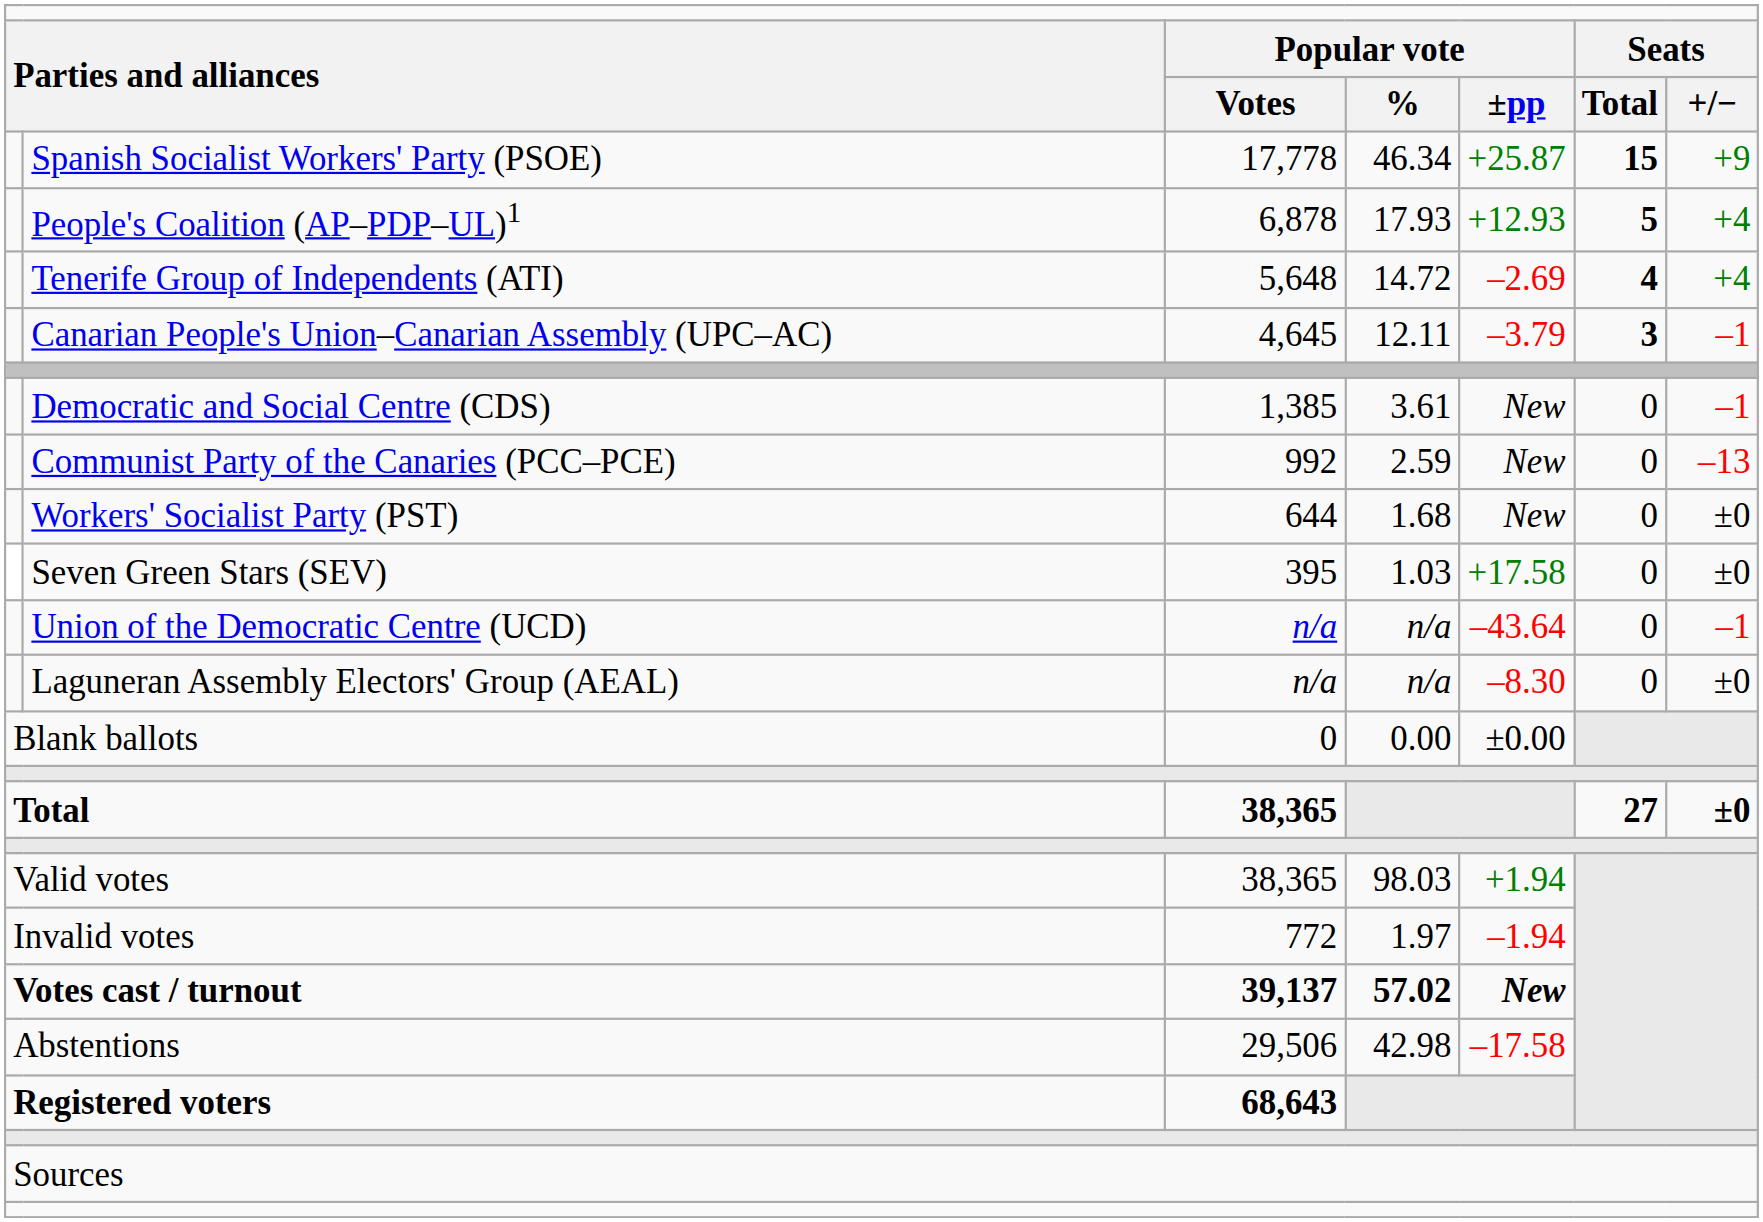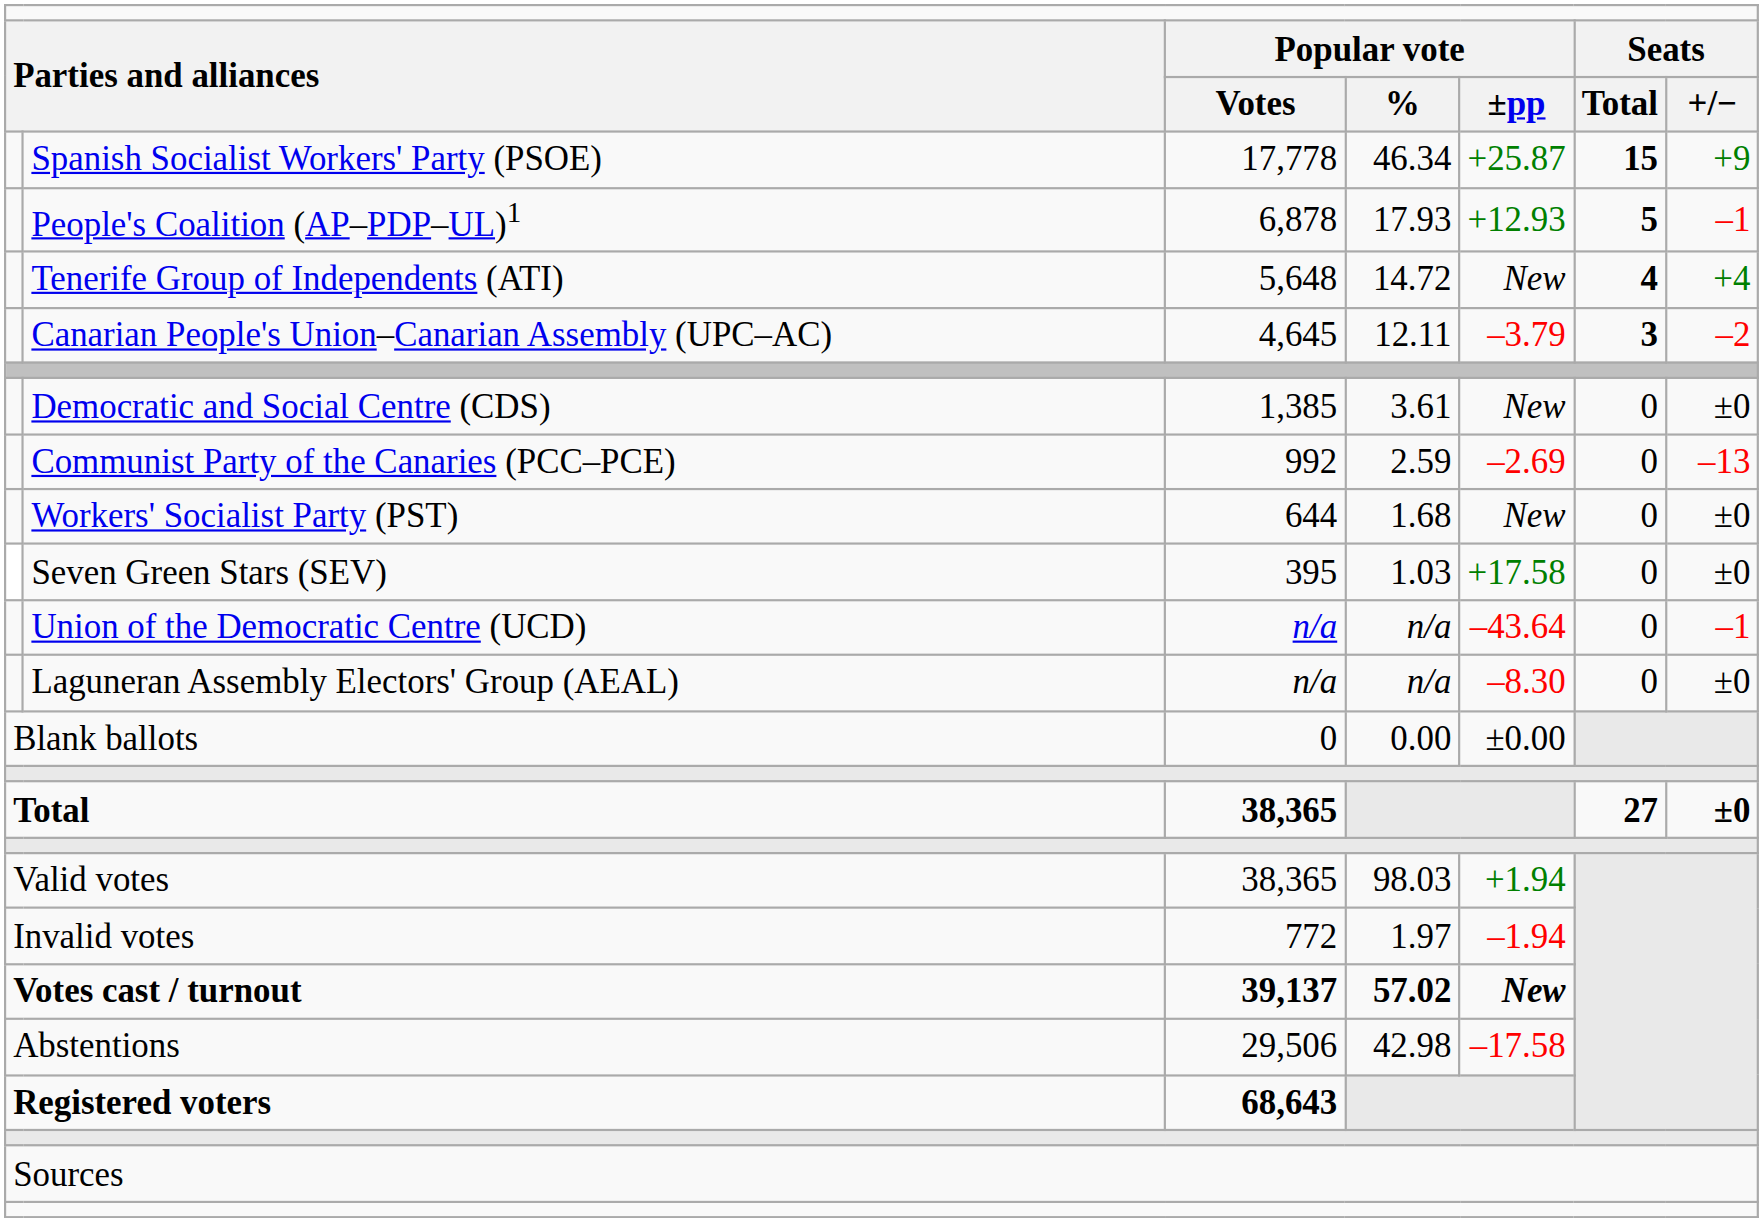(1732, 218) +4 -> (1733, 218) –1
(1526, 278) –2.69 -> (1535, 278) New
(1733, 334) –1 -> (1733, 334) –2
(1733, 405) –1 -> (1732, 405) ±0
(1535, 460) New -> (1526, 460) –2.69
